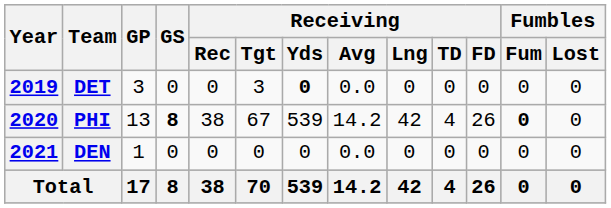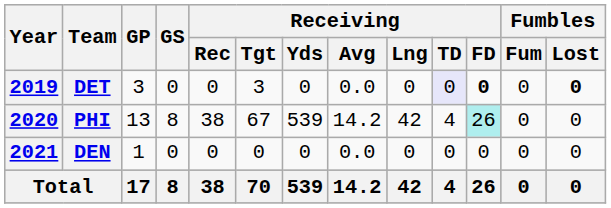(305, 87) bold -> (305, 87) normal
(450, 87) no background -> (450, 87) lavender background
(484, 87) normal -> (484, 87) bold
(576, 87) normal -> (576, 87) bold
(172, 120) bold -> (172, 120) normal
(484, 120) no background -> (484, 120) paleturquoise background
(524, 120) bold -> (524, 120) normal
